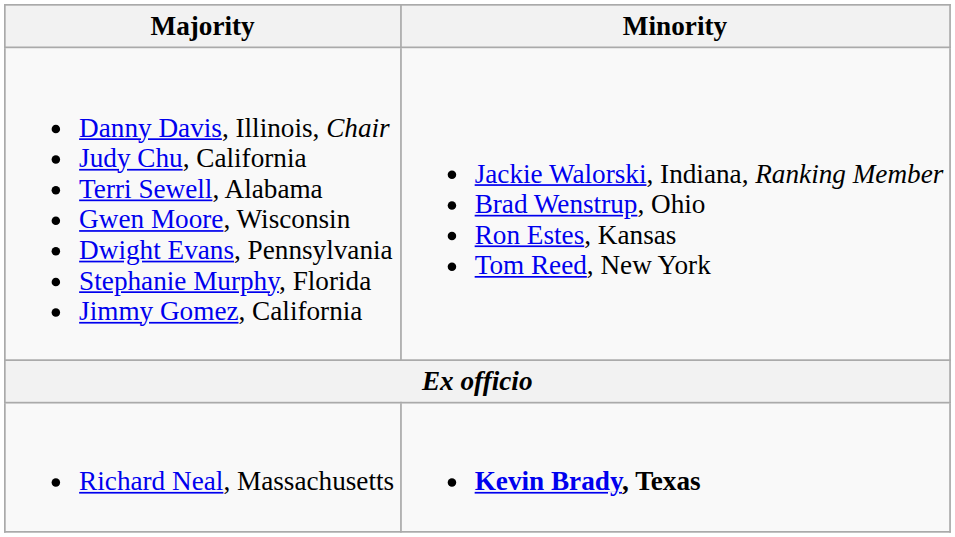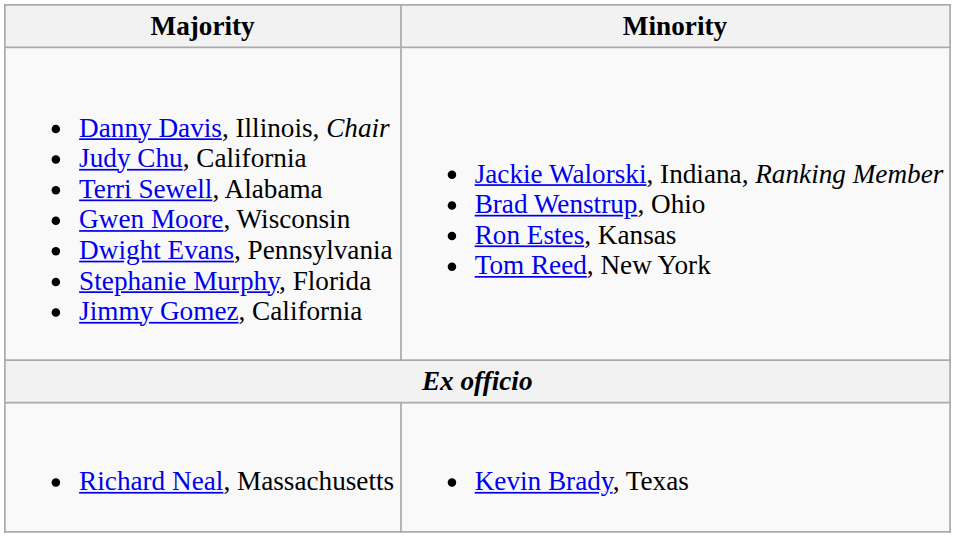(675, 482) bold -> (675, 482) normal
